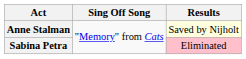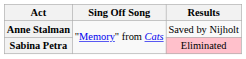(204, 29) lightyellow background -> (204, 29) no background
